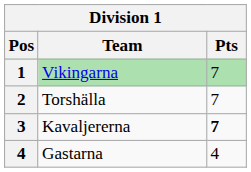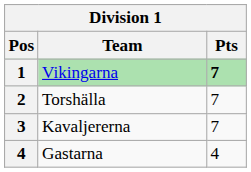(215, 72) normal -> (215, 72) bold
(215, 126) bold -> (215, 126) normal
